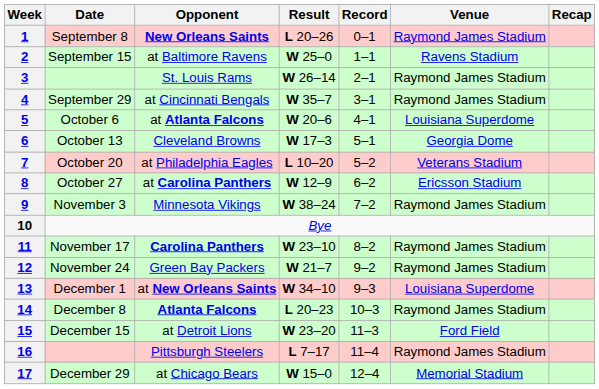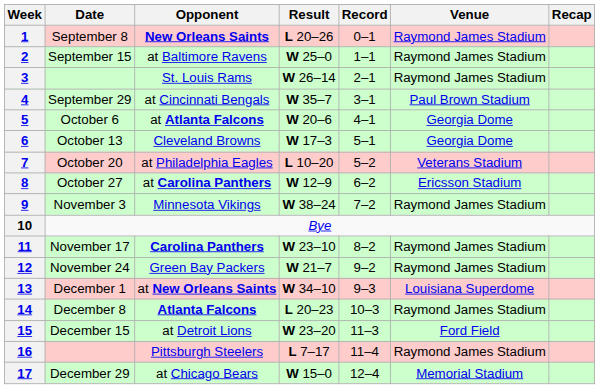(470, 57) Ravens Stadium -> (470, 57) Raymond James Stadium
(470, 99) Raymond James Stadium -> (470, 99) Paul Brown Stadium
(470, 120) Louisiana Superdome -> (470, 120) Georgia Dome
